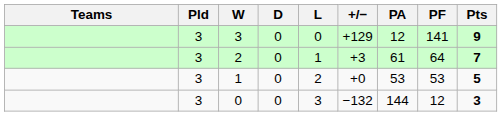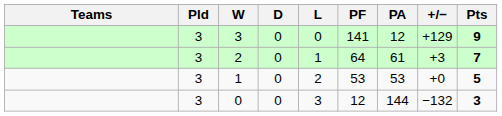columns swapped: (437, 15) <-> (358, 15)
